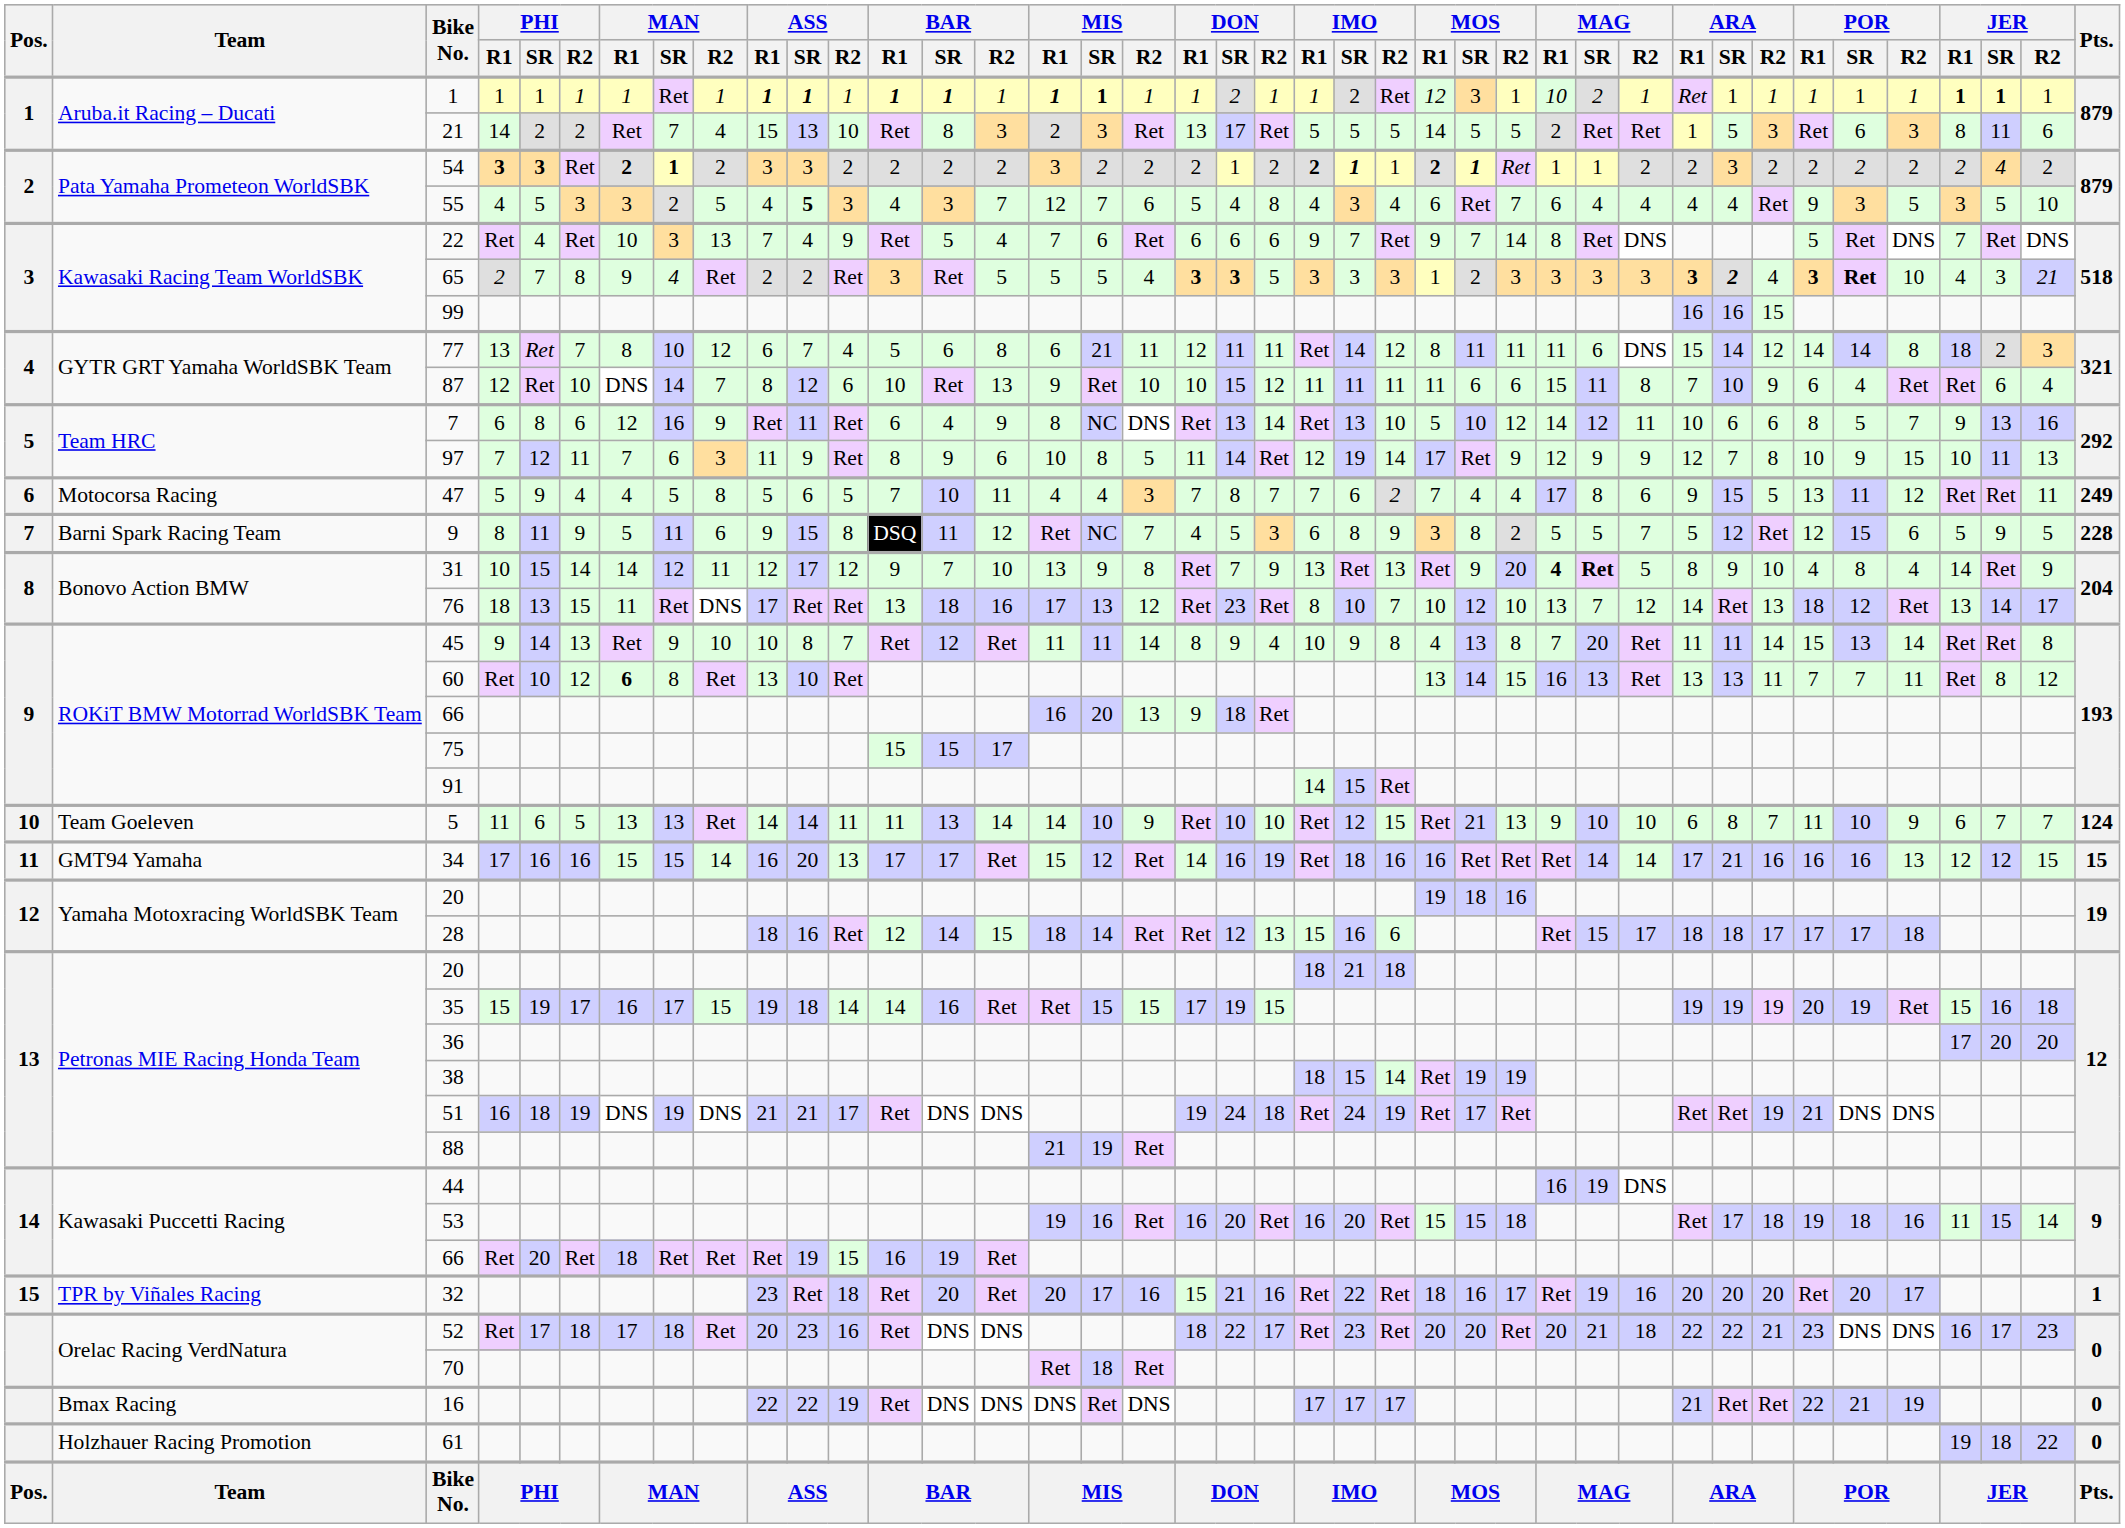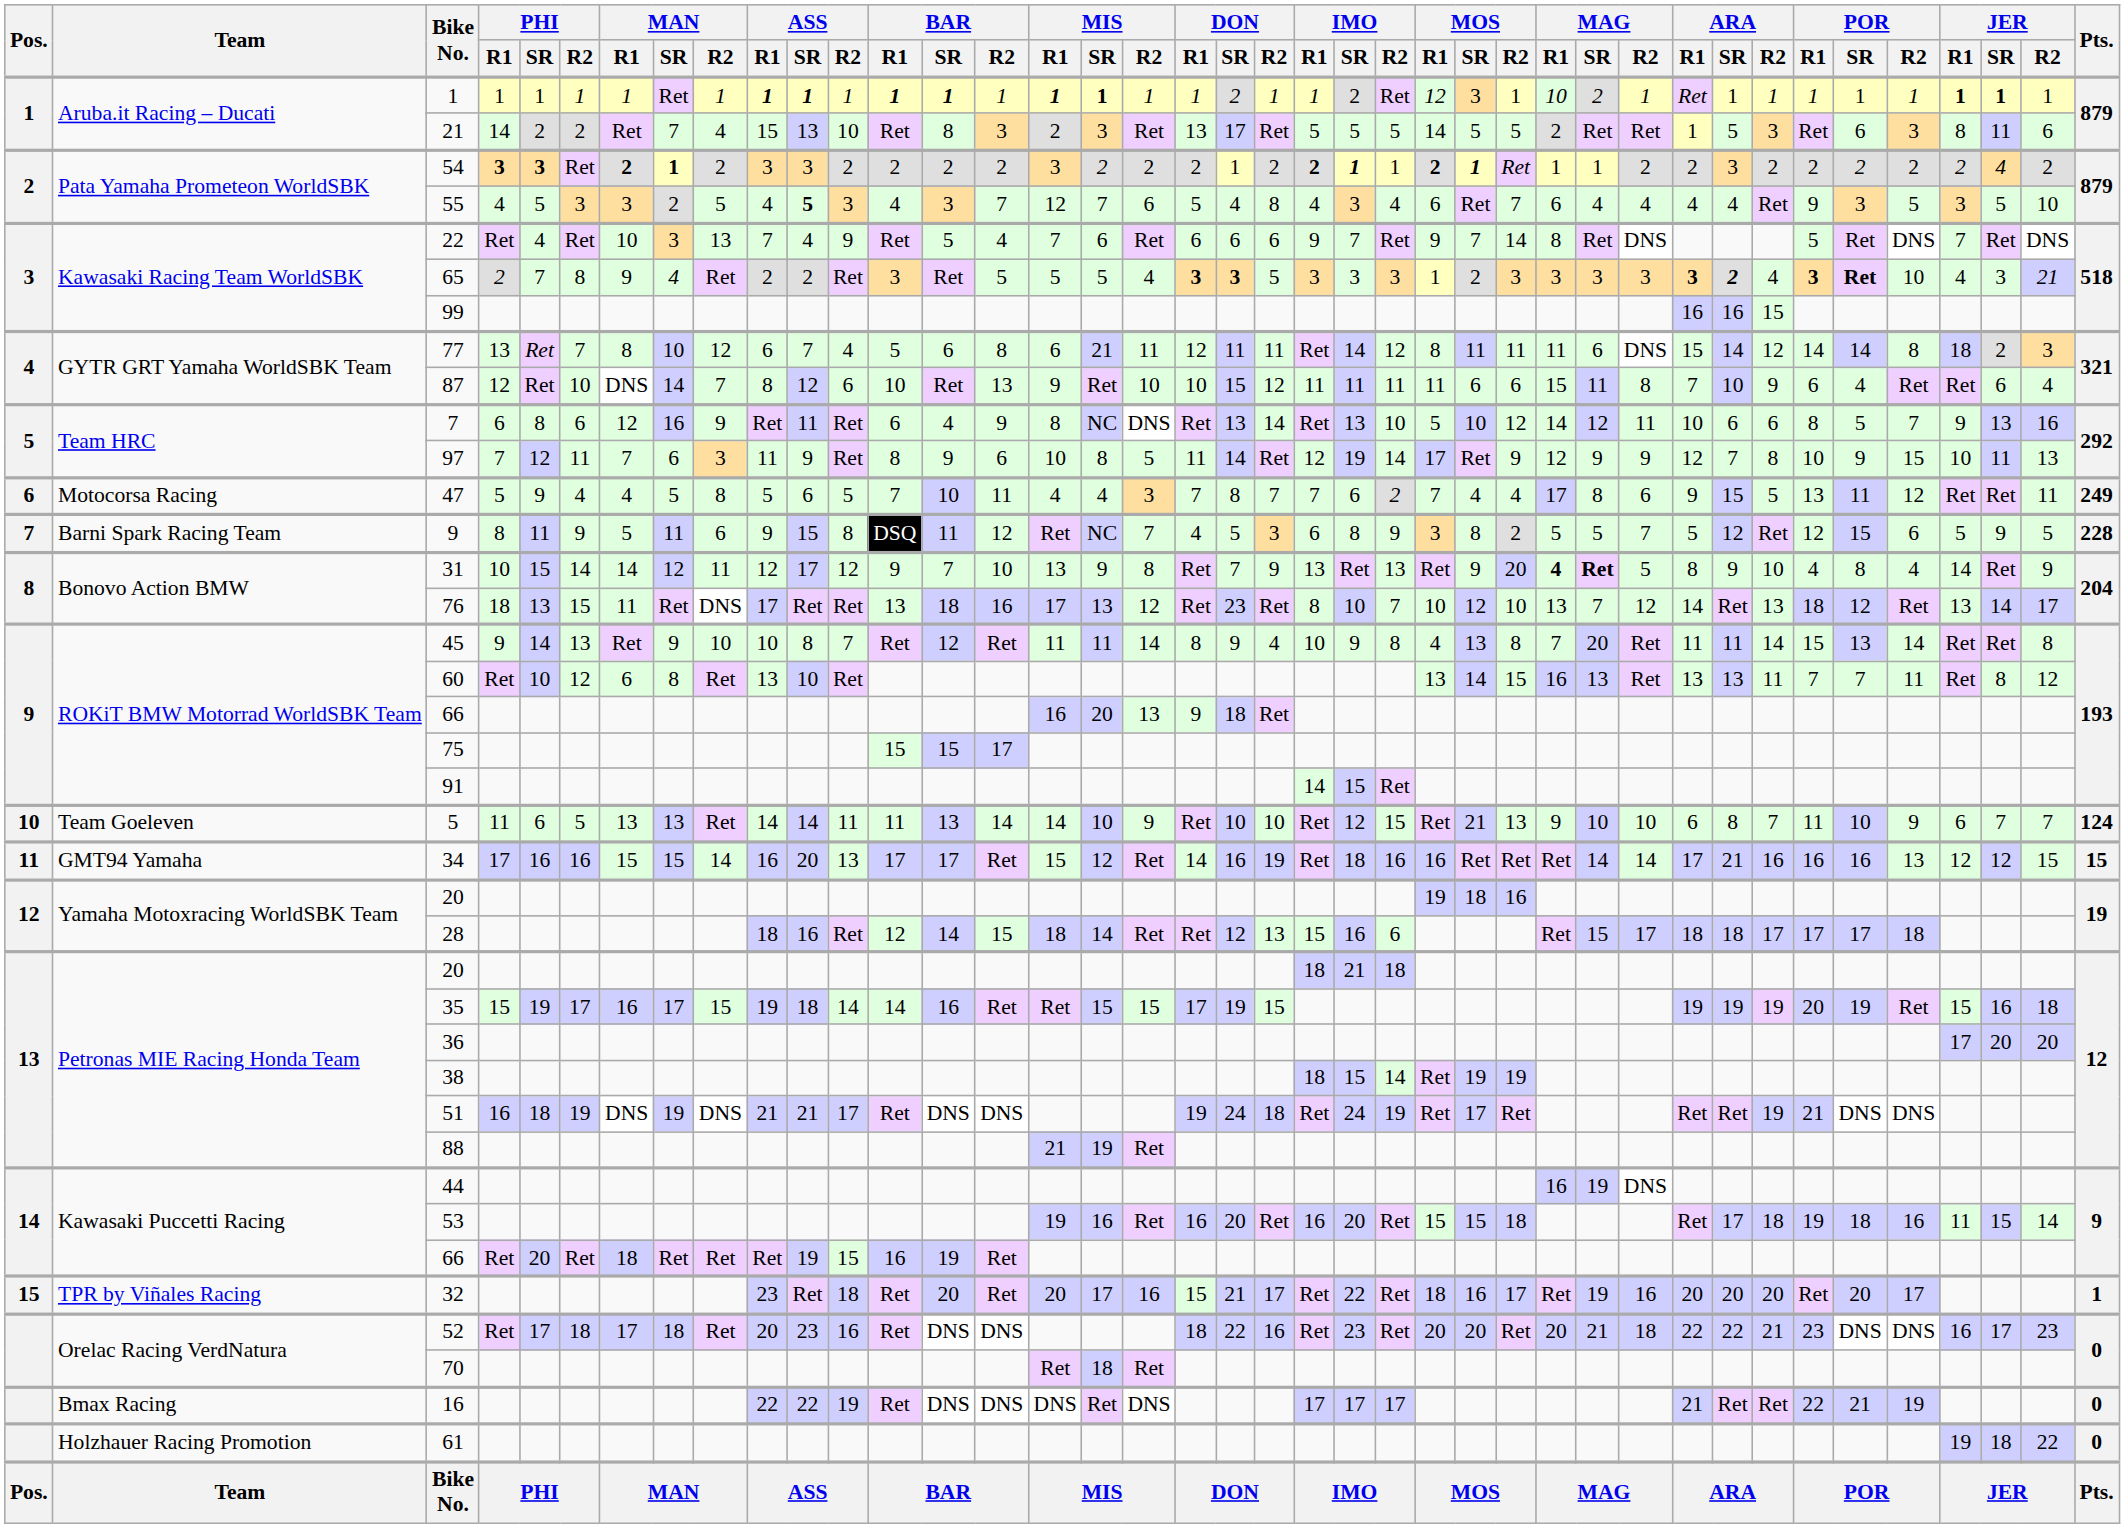(627, 678) bold -> (627, 678) normal
(1274, 1294) 16 -> (1274, 1294) 17
(1274, 1331) 17 -> (1274, 1331) 16
